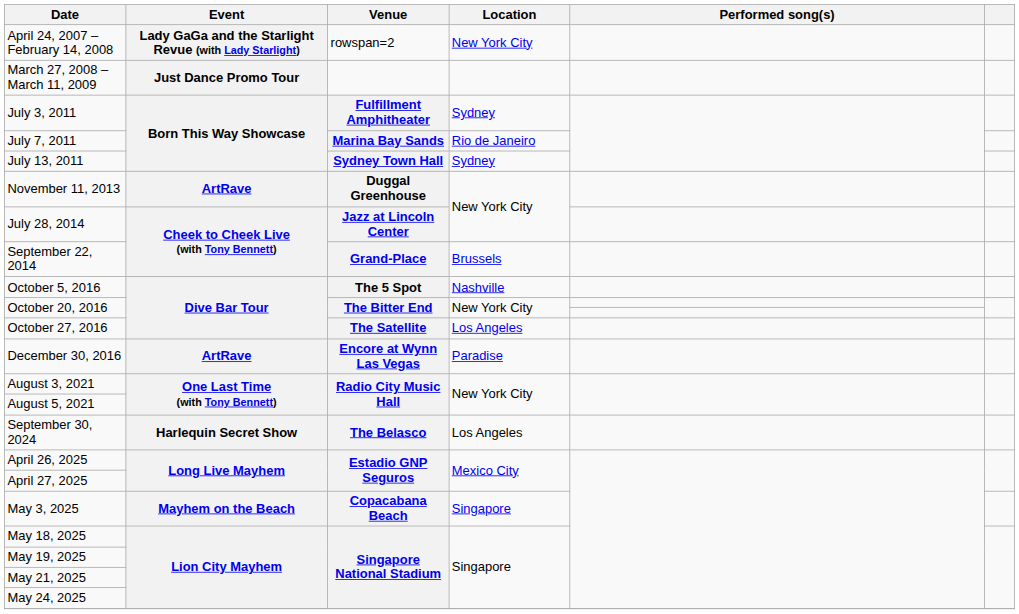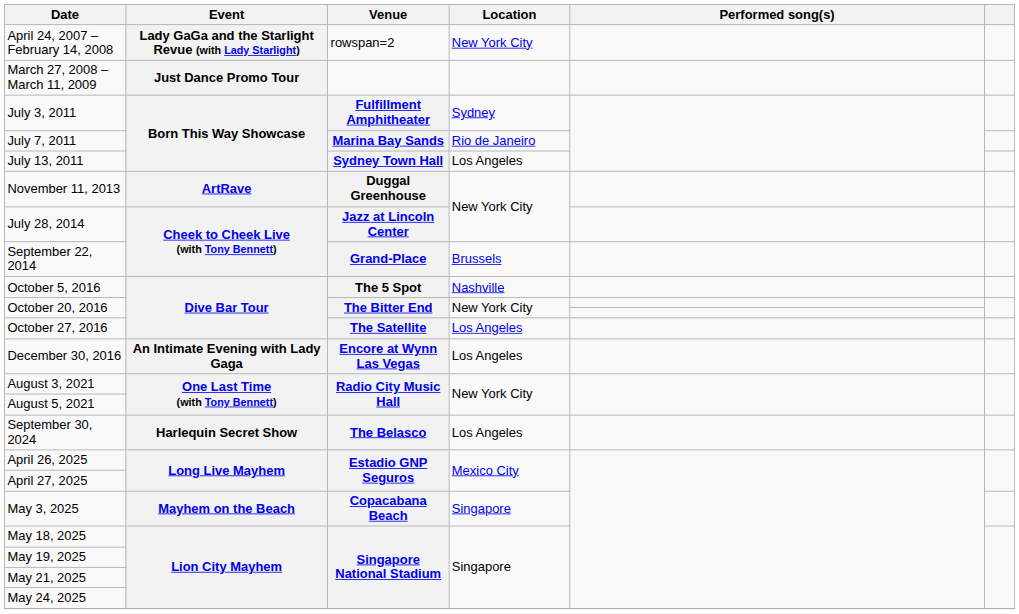(473, 161) Sydney -> (487, 161) Los Angeles
(227, 356) ArtRave -> (227, 356) An Intimate Evening with Lady Gaga
(477, 356) Paradise -> (487, 356) Los Angeles
